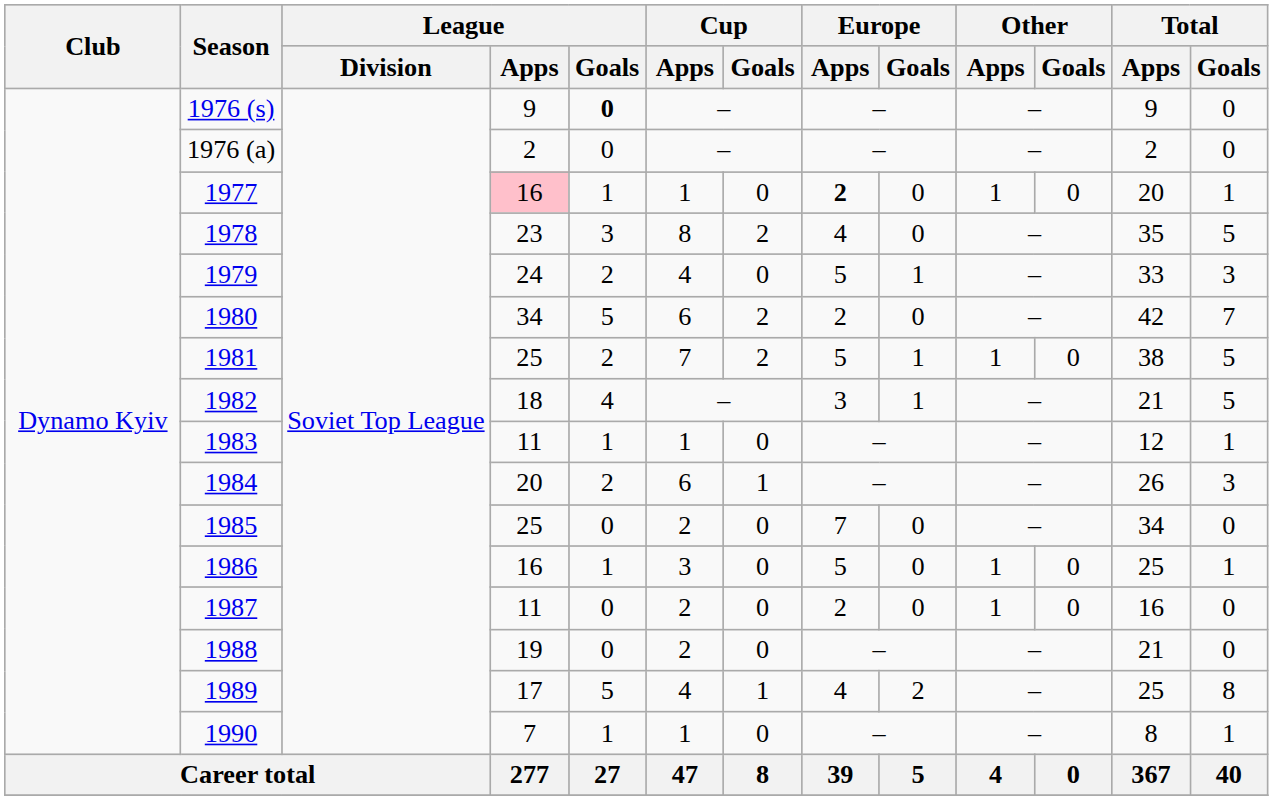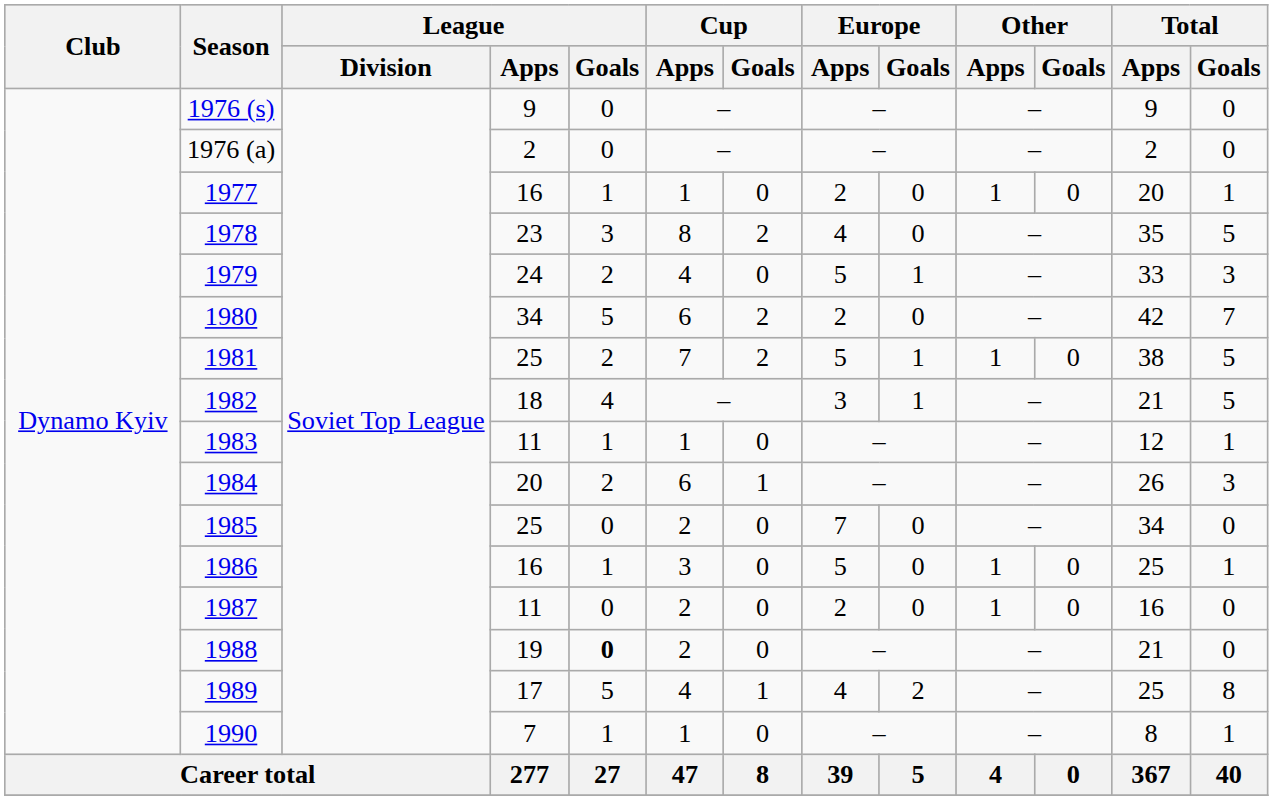(607, 108) bold -> (607, 108) normal
(529, 191) pink background -> (529, 191) no background
(840, 191) bold -> (840, 191) normal
(607, 649) normal -> (607, 649) bold
